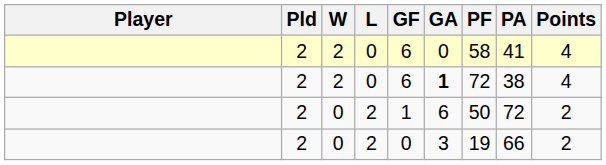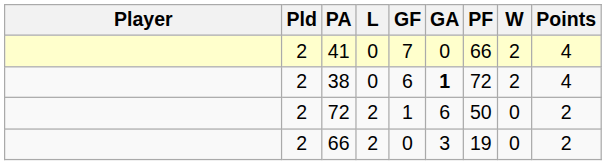columns swapped: (338, 19) <-> (514, 19)
(406, 50) 6 -> (407, 50) 7
(480, 50) 58 -> (481, 50) 66
